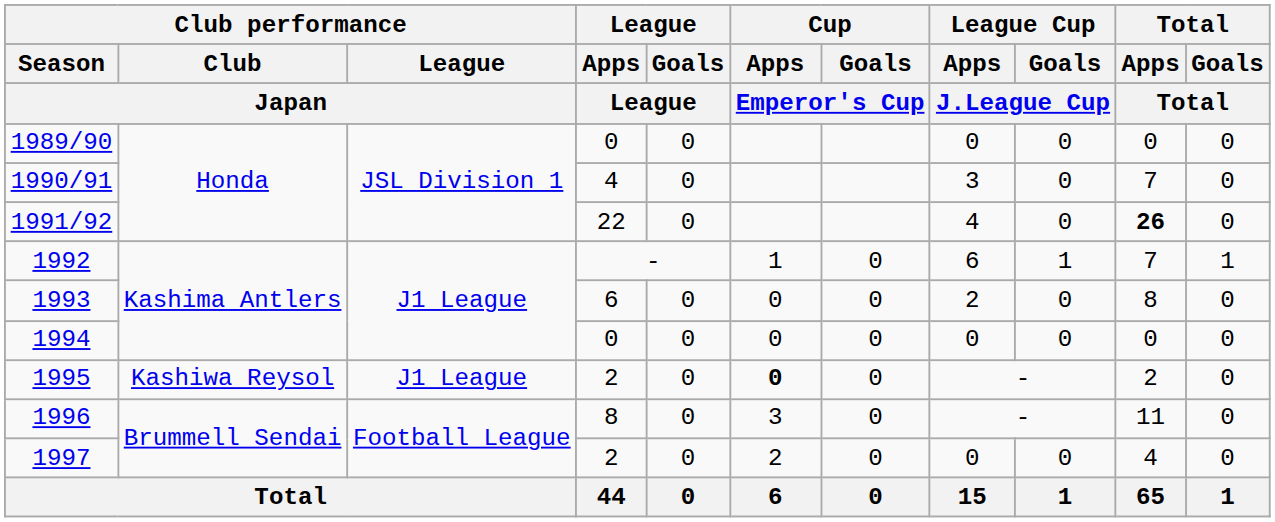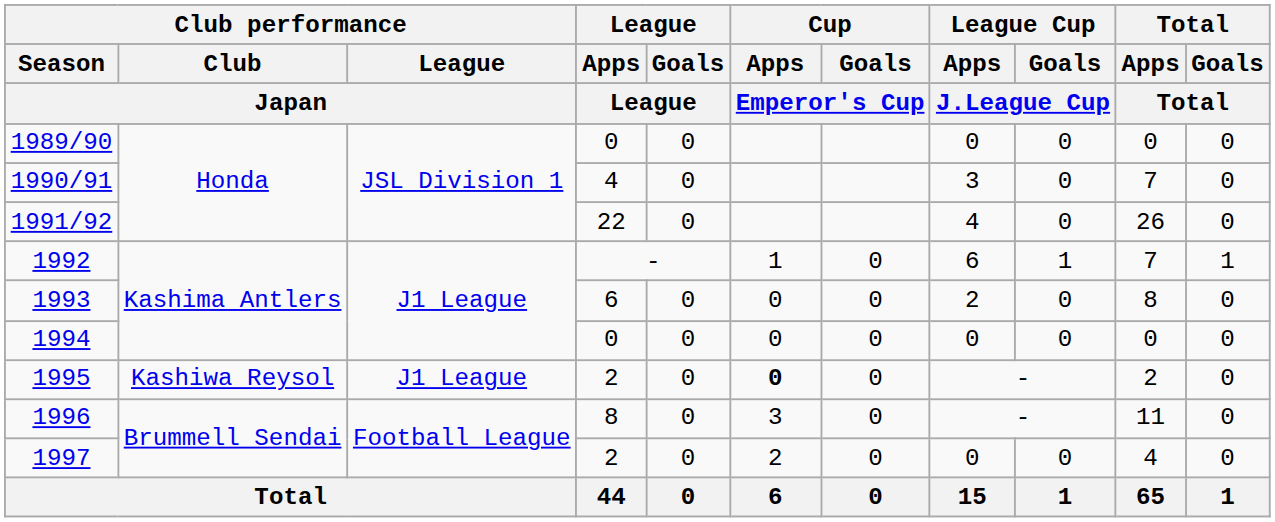(1151, 222) bold -> (1151, 222) normal
